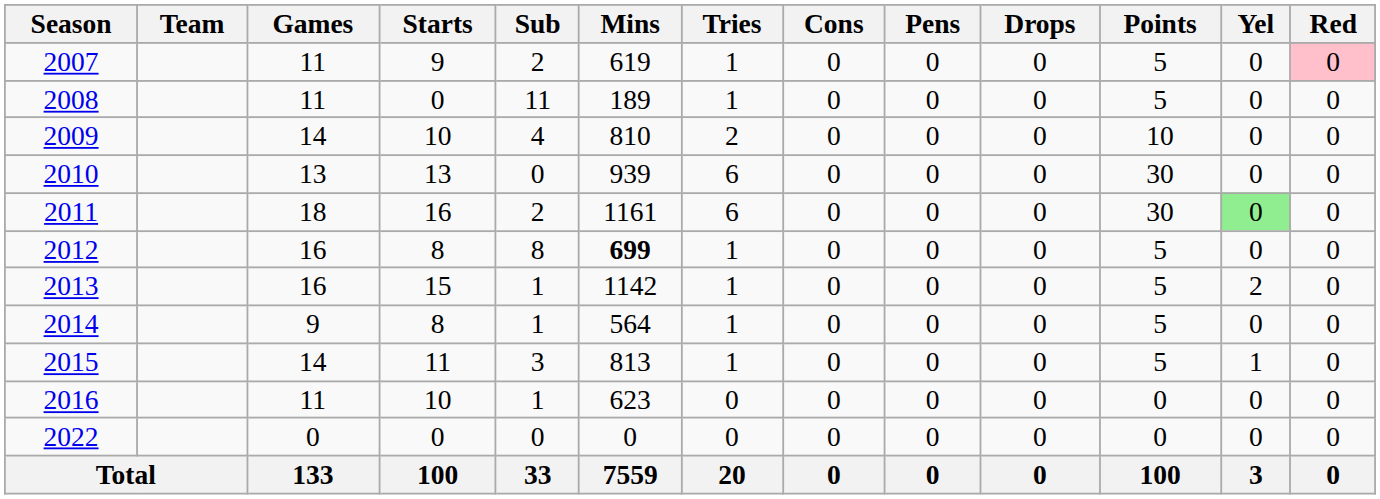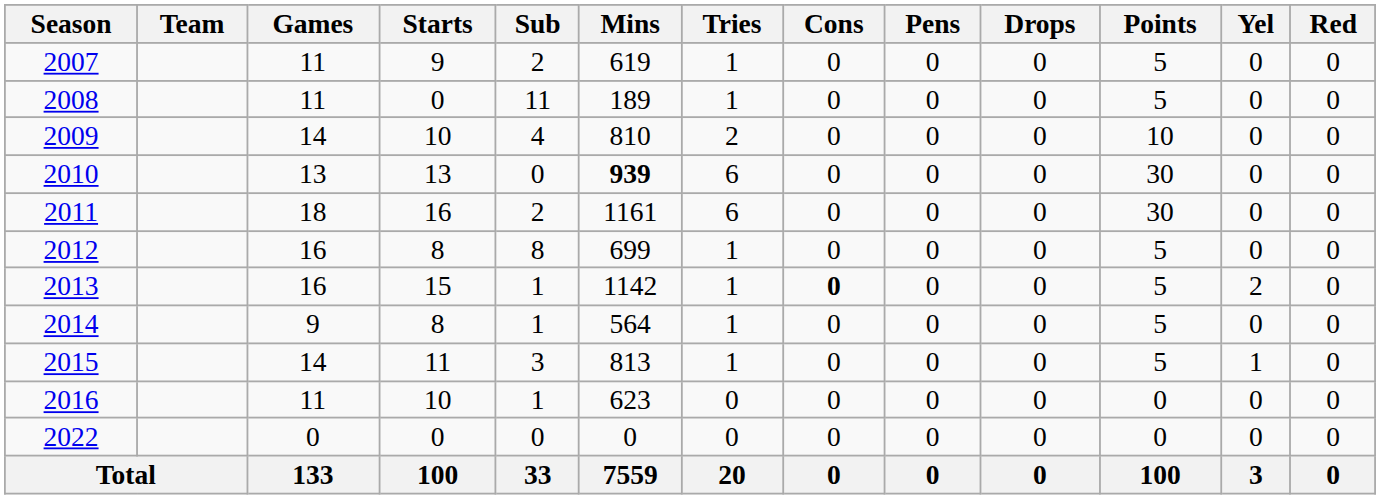(1333, 61) pink background -> (1333, 61) no background
(630, 173) normal -> (630, 173) bold
(1256, 211) lightgreen background -> (1256, 211) no background
(630, 249) bold -> (630, 249) normal
(834, 286) normal -> (834, 286) bold
